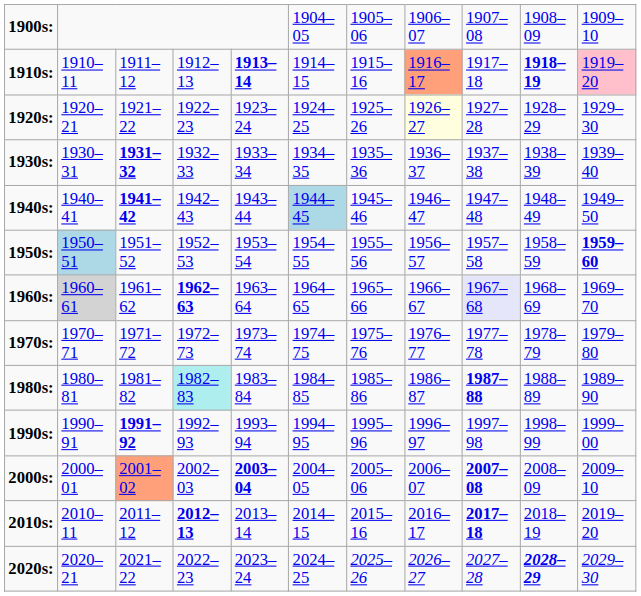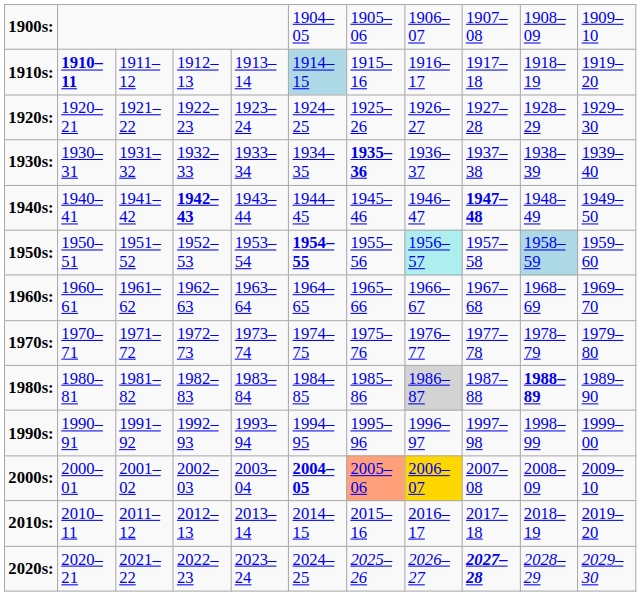(82, 72) normal -> (82, 72) bold
(256, 72) bold -> (256, 72) normal
(313, 72) no background -> (313, 72) lightblue background
(429, 72) lightsalmon background -> (429, 72) no background
(545, 72) bold -> (545, 72) normal
(602, 72) pink background -> (602, 72) no background
(429, 117) lightyellow background -> (429, 117) no background
(140, 162) bold -> (140, 162) normal
(371, 162) normal -> (371, 162) bold
(140, 207) bold -> (140, 207) normal
(198, 207) normal -> (198, 207) bold
(313, 207) lightblue background -> (313, 207) no background
(487, 207) normal -> (487, 207) bold
(82, 252) lightblue background -> (82, 252) no background
(313, 252) normal -> (313, 252) bold
(429, 252) no background -> (429, 252) paleturquoise background
(545, 252) no background -> (545, 252) lightblue background
(602, 252) bold -> (602, 252) normal
(82, 297) lightgrey background -> (82, 297) no background
(198, 297) bold -> (198, 297) normal
(487, 297) lavender background -> (487, 297) no background
(198, 387) paleturquoise background -> (198, 387) no background
(429, 387) no background -> (429, 387) lightgrey background
(487, 387) bold -> (487, 387) normal
(545, 387) normal -> (545, 387) bold
(140, 433) bold -> (140, 433) normal
(140, 478) lightsalmon background -> (140, 478) no background
(256, 478) bold -> (256, 478) normal
(313, 478) normal -> (313, 478) bold
(371, 478) no background -> (371, 478) lightsalmon background
(429, 478) no background -> (429, 478) gold background
(487, 478) bold -> (487, 478) normal
(198, 523) bold -> (198, 523) normal
(487, 523) bold -> (487, 523) normal
(487, 568) normal -> (487, 568) bold
(545, 568) bold -> (545, 568) normal
